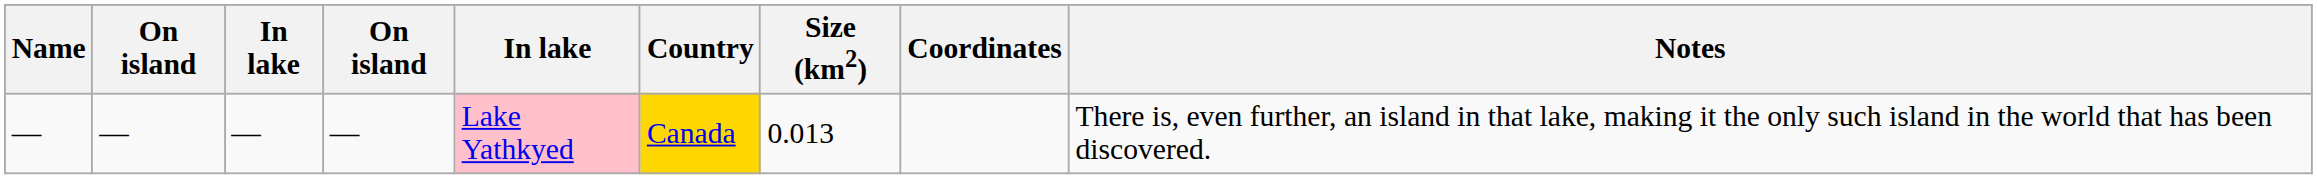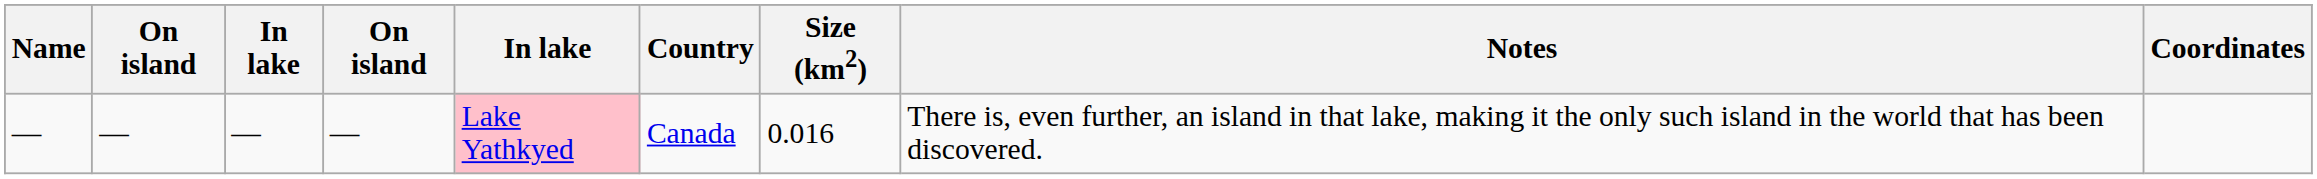columns swapped: (985, 48) <-> (1690, 48)
(691, 132) gold background -> (691, 132) no background
(801, 132) 0.013 -> (801, 132) 0.016
